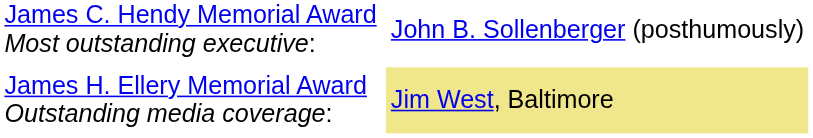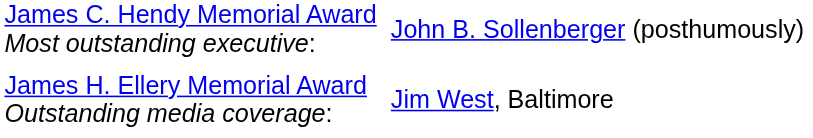(502, 100) khaki background -> (502, 100) no background
